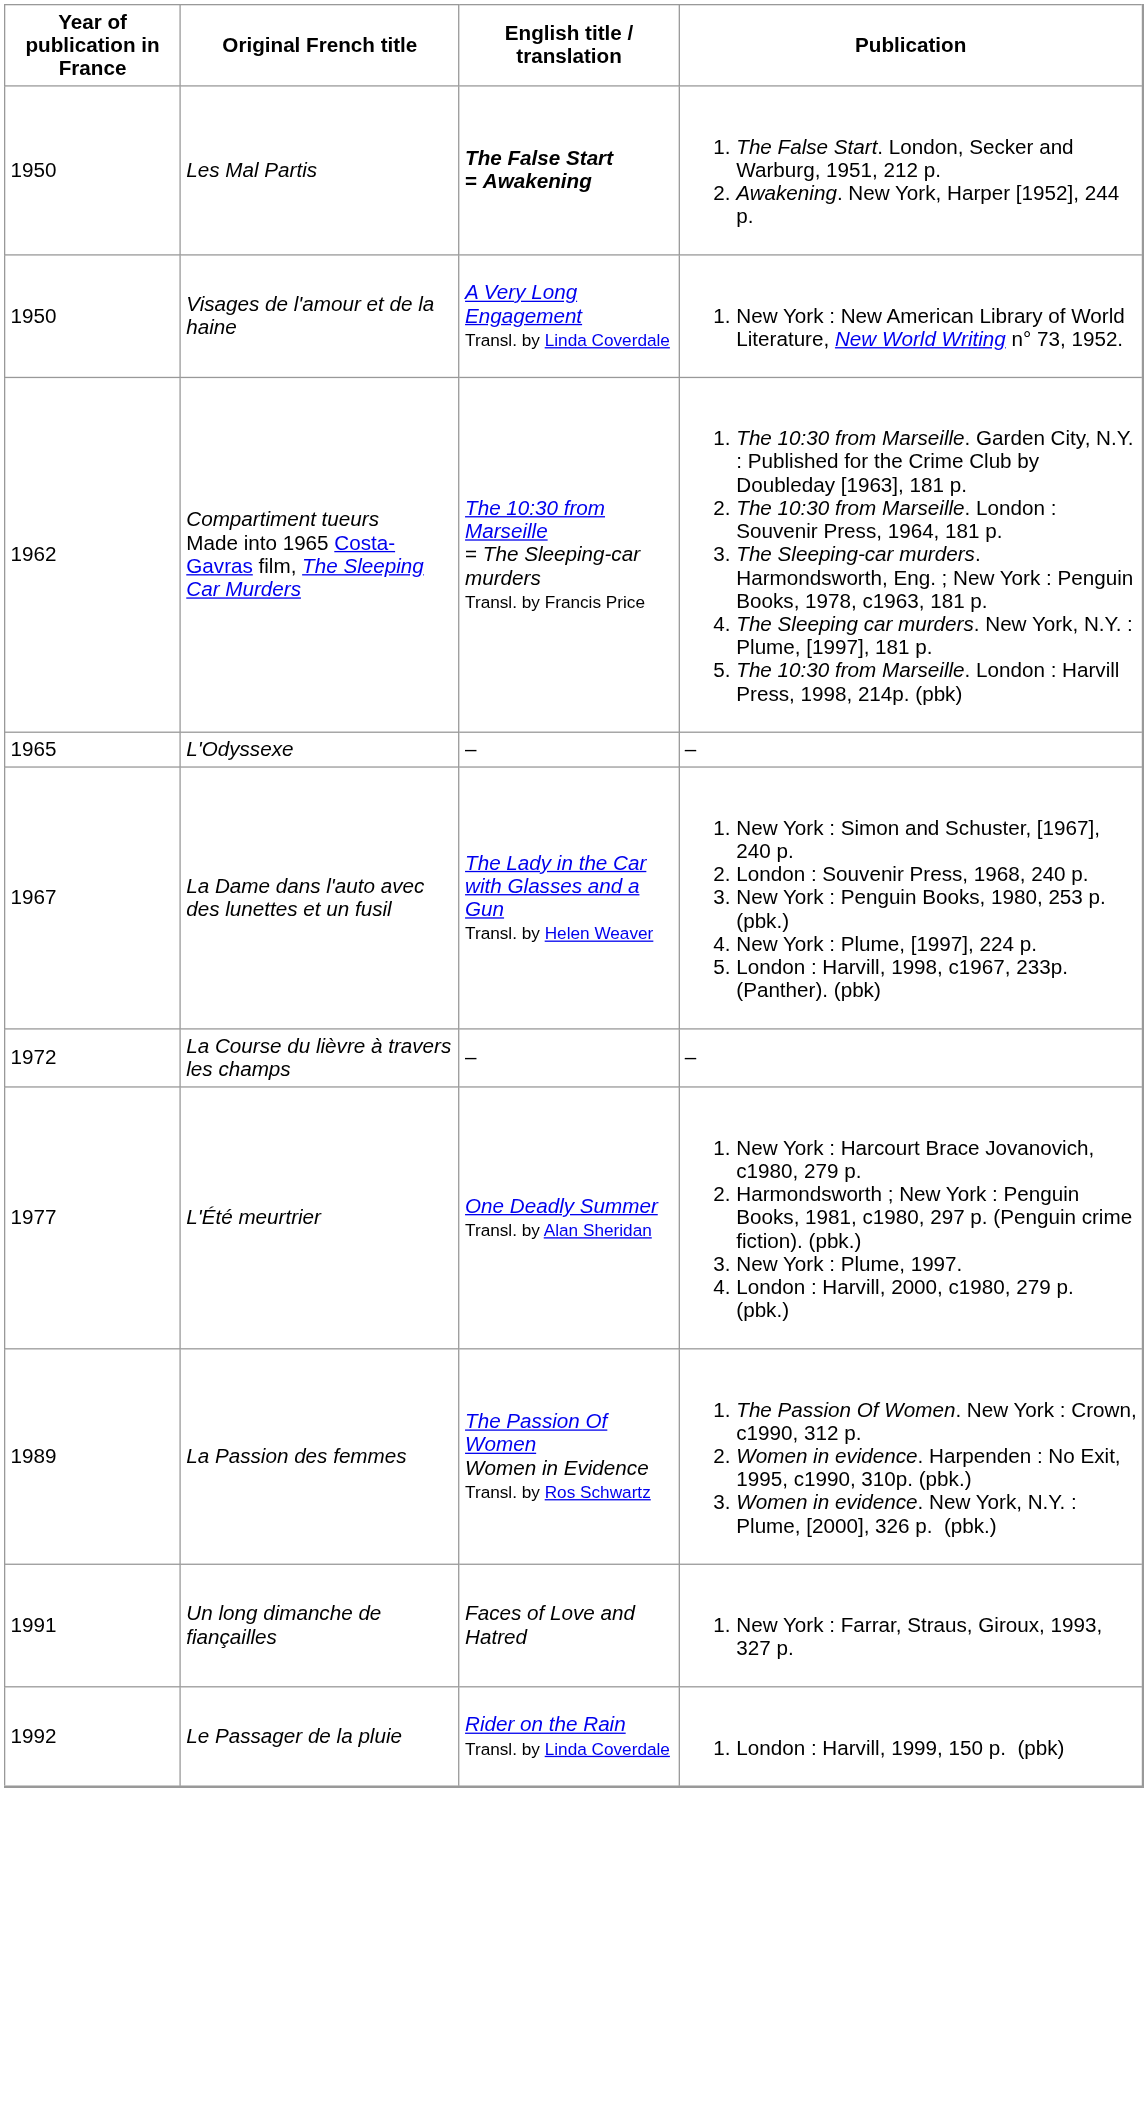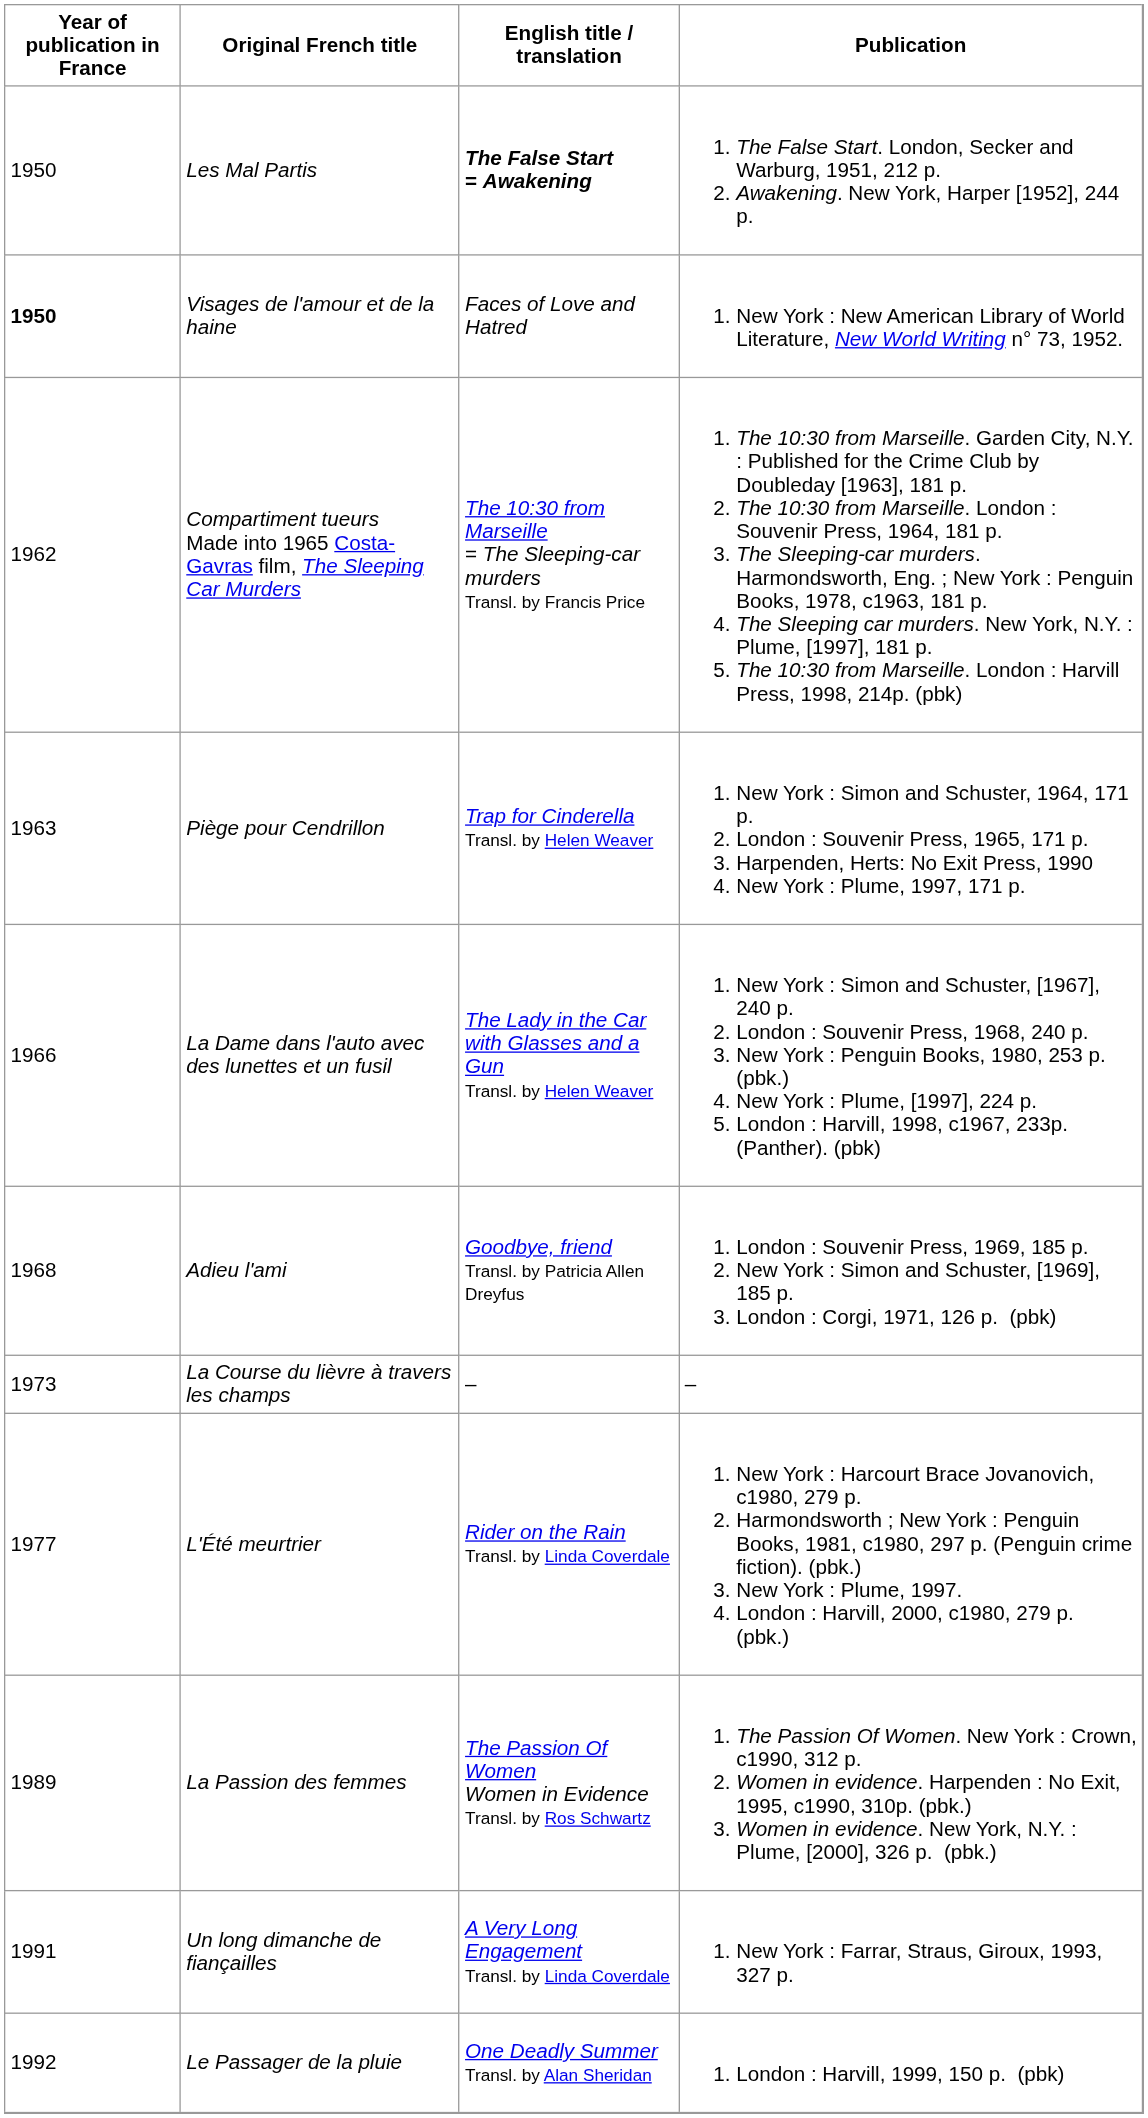(33, 316) normal -> (33, 316) bold
(567, 316) A Very Long Engagement Transl. by Linda Coverdale -> (550, 316) Faces of Love and Hatred
+ row: (286, 828)
- row: (240, 749)
(33, 897) 1967 -> (33, 1055) 1966
+ row: (236, 1270)
(33, 1057) 1972 -> (33, 1384) 1973
(561, 1217) One Deadly Summer Transl. by Alan Sheridan -> (567, 1544) Rider on the Rain Transl. by Linda Coverdale
(550, 1625) Faces of Love and Hatred -> (567, 1951) A Very Long Engagement Transl. by Linda Coverdale
(567, 1736) Rider on the Rain Transl. by Linda Coverdale -> (561, 2062) One Deadly Summer Transl. by Alan Sheridan
